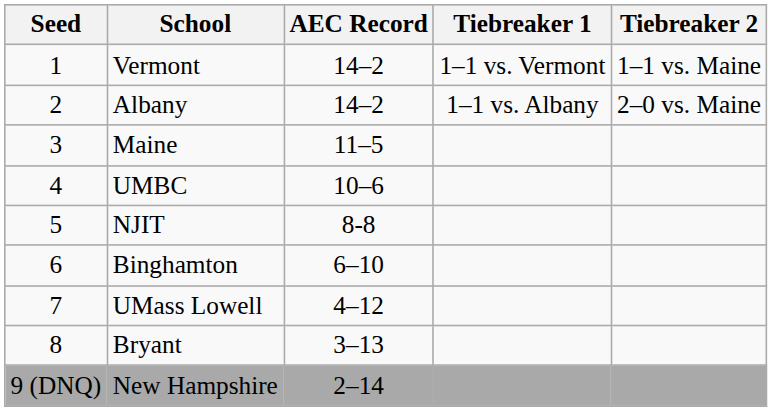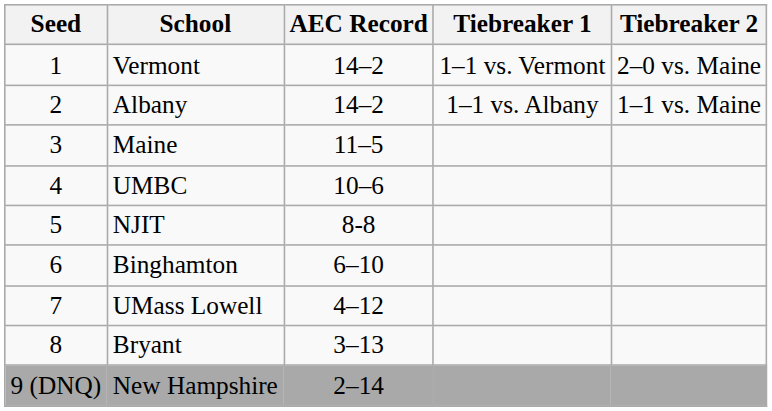(689, 64) 1–1 vs. Maine -> (689, 64) 2–0 vs. Maine
(689, 104) 2–0 vs. Maine -> (689, 104) 1–1 vs. Maine
